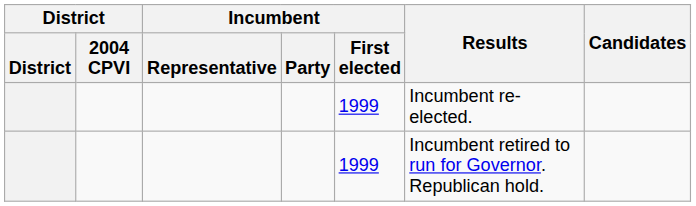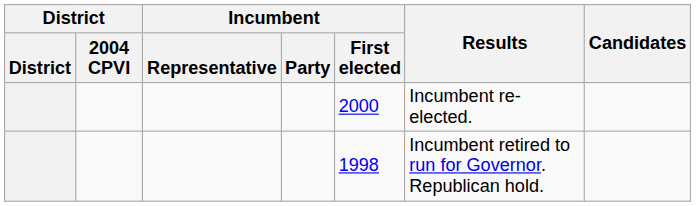(359, 106) 1999 -> (359, 106) 2000
(359, 165) 1999 -> (359, 165) 1998
